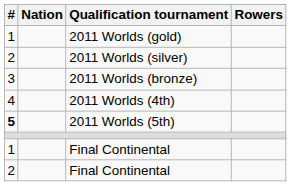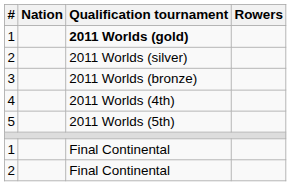(125, 36) normal -> (129, 36) bold
(11, 121) bold -> (11, 121) normal
